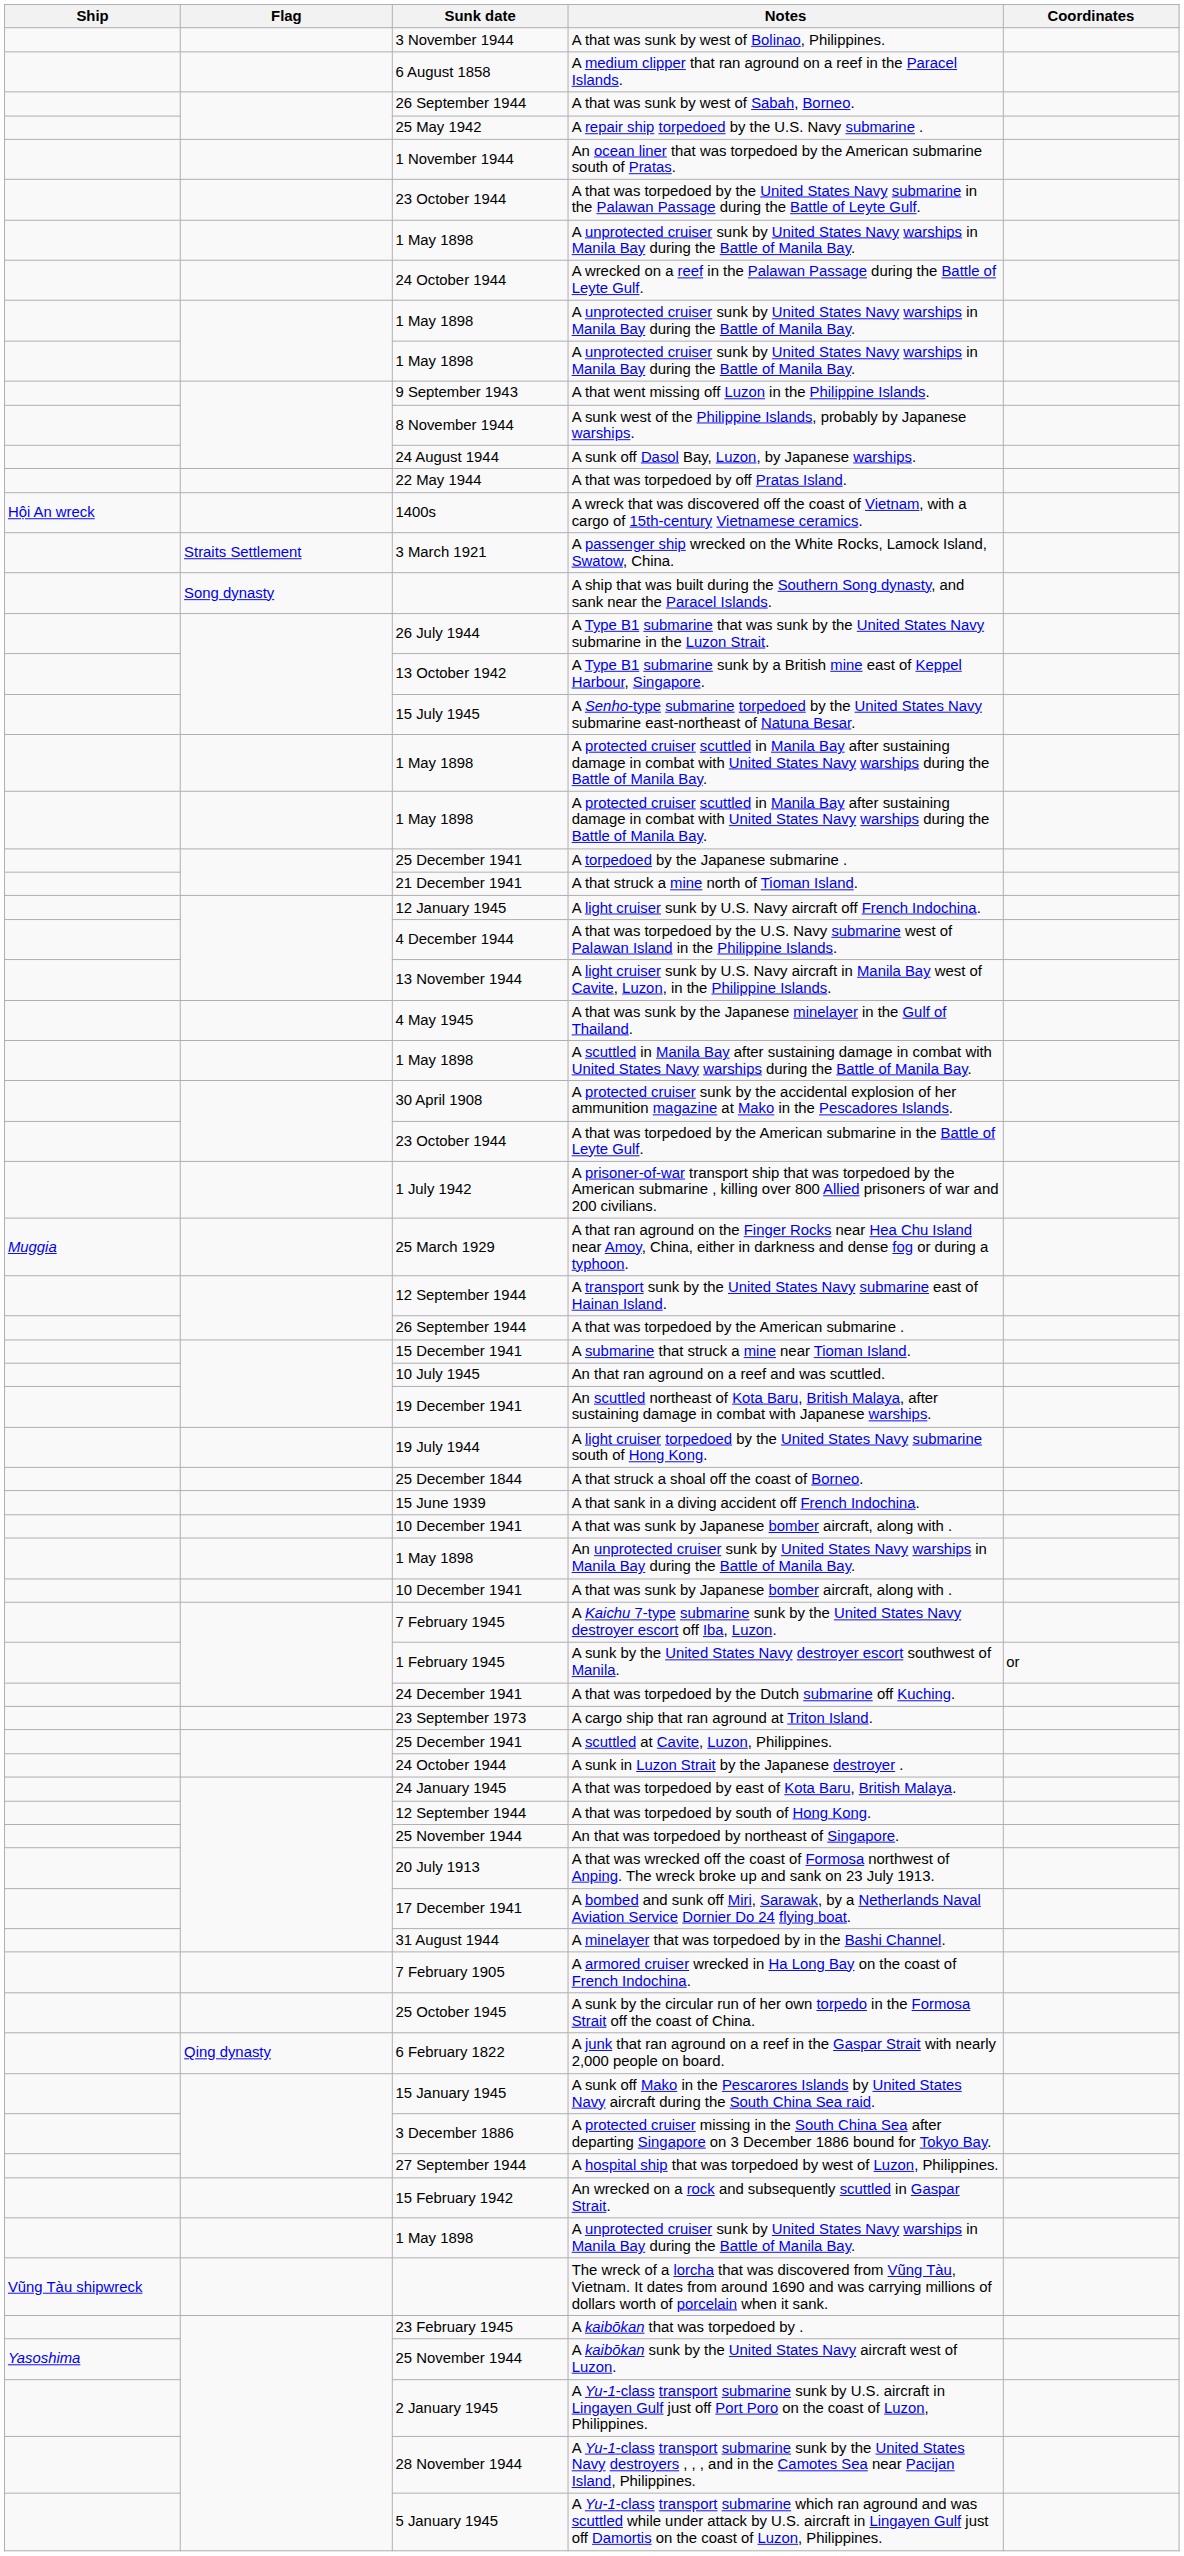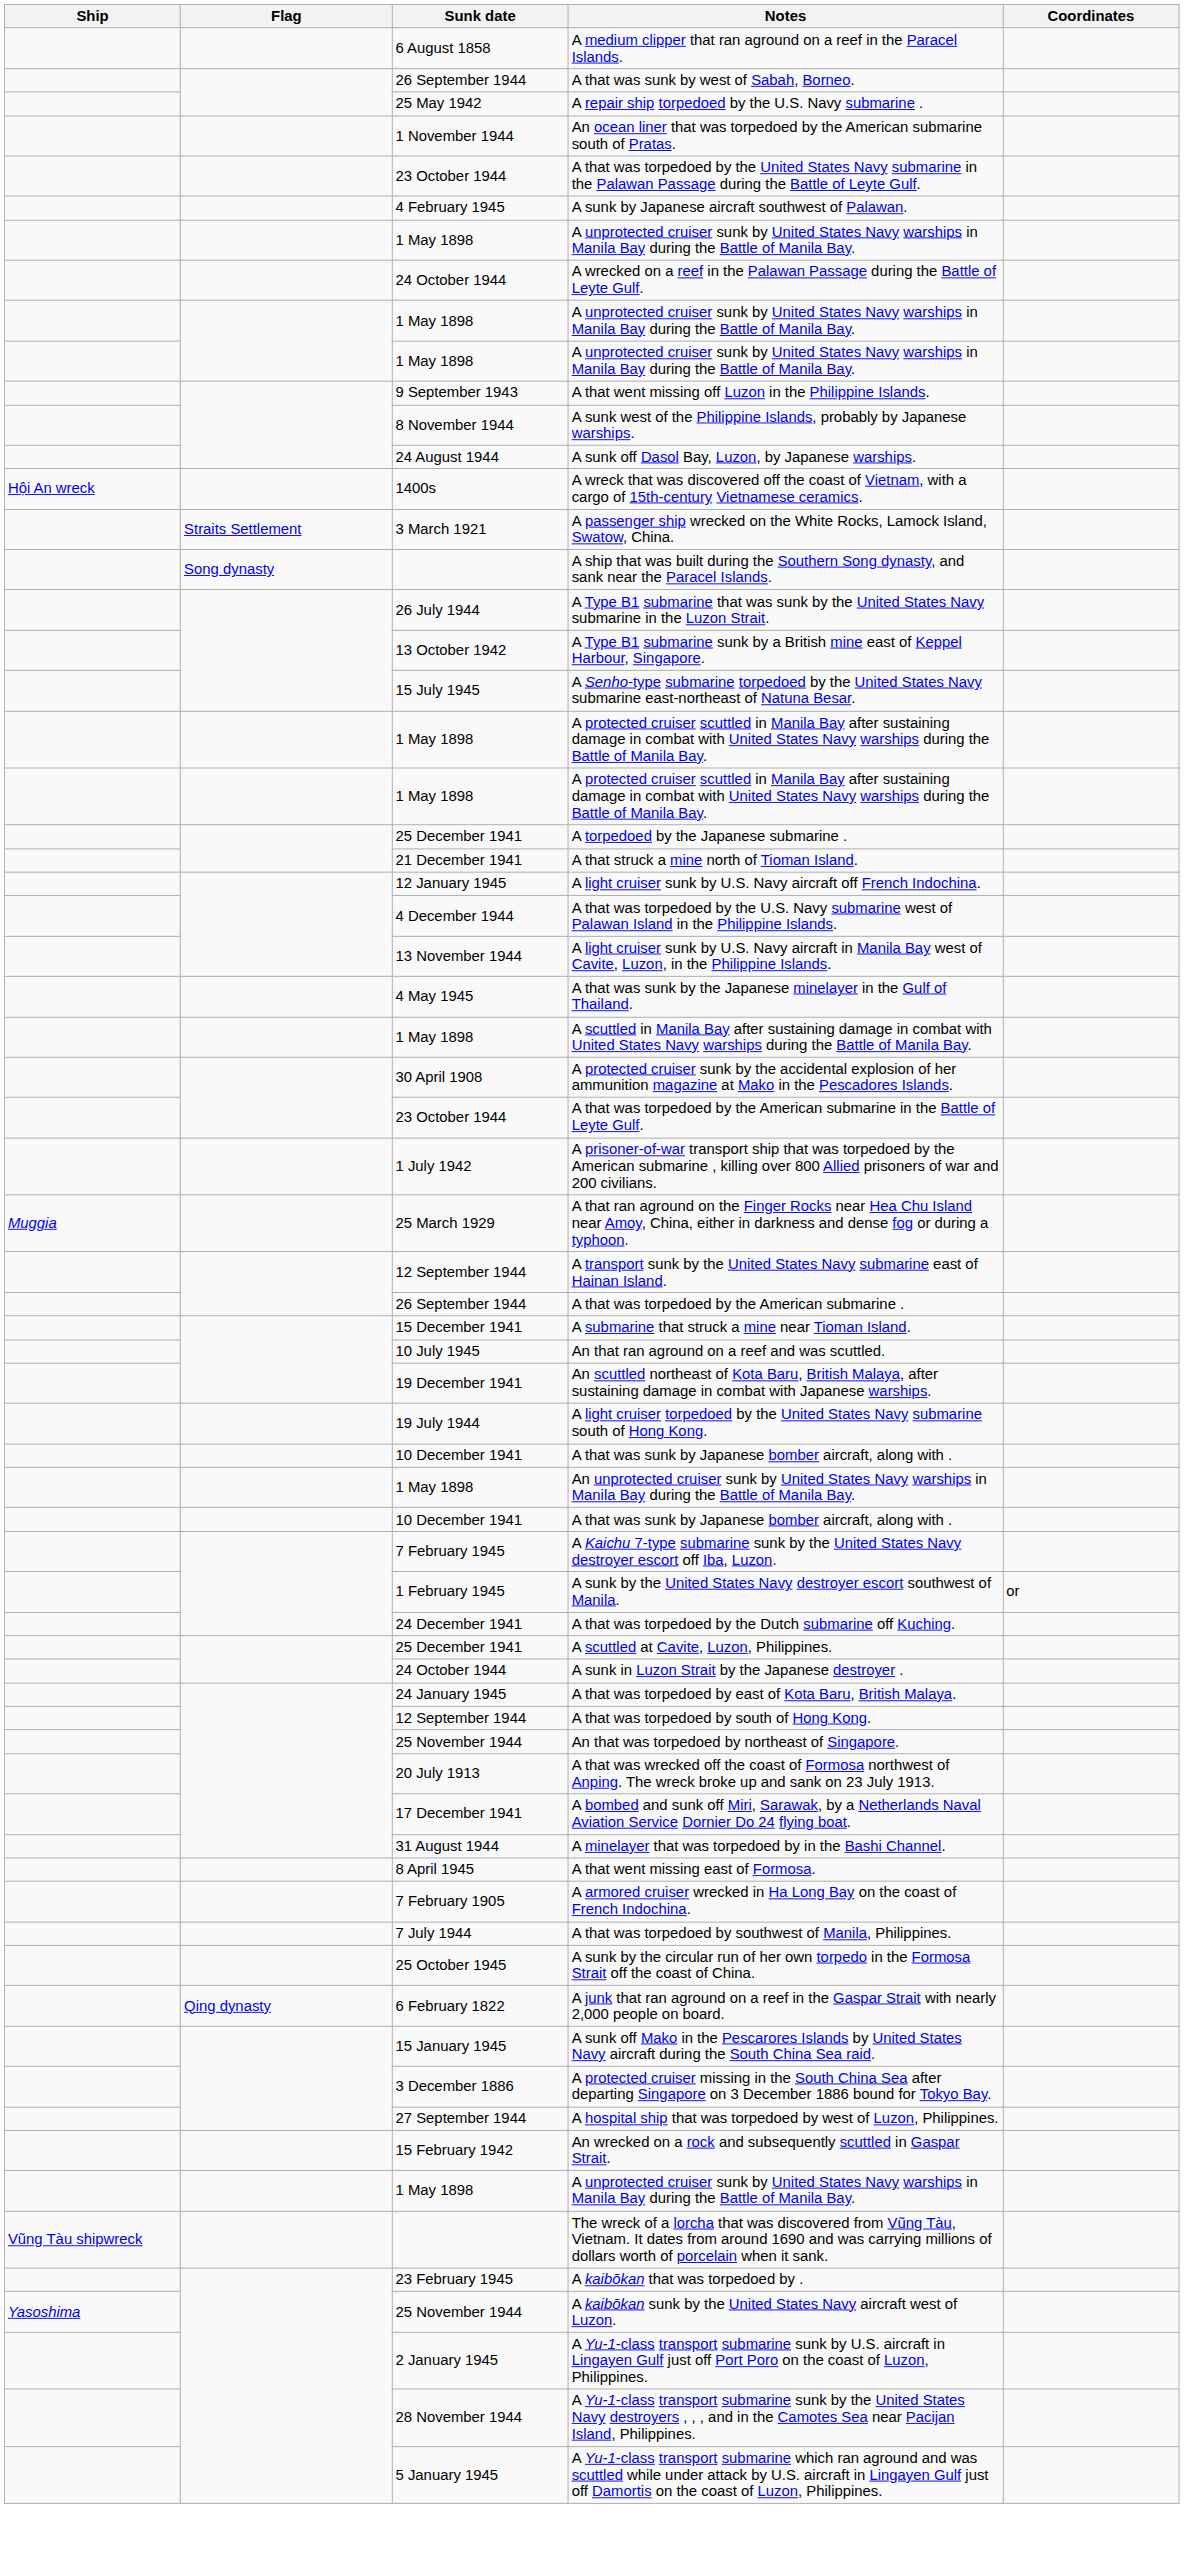- row: (455, 39)
+ row: (450, 208)
- row: (439, 480)
- row: (459, 1479)
- row: (441, 1502)
- row: (461, 1718)
+ row: (435, 1869)
+ row: (434, 1933)
